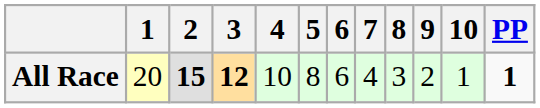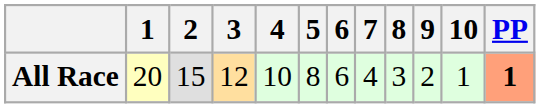(191, 76) bold -> (191, 76) normal
(234, 76) bold -> (234, 76) normal
(510, 76) no background -> (510, 76) lightsalmon background
